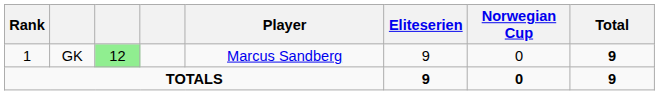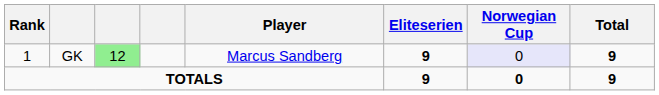(426, 56) normal -> (426, 56) bold
(519, 56) no background -> (519, 56) lavender background
